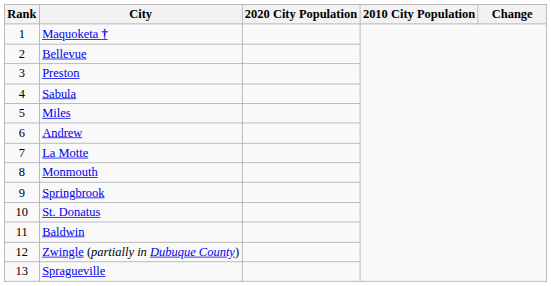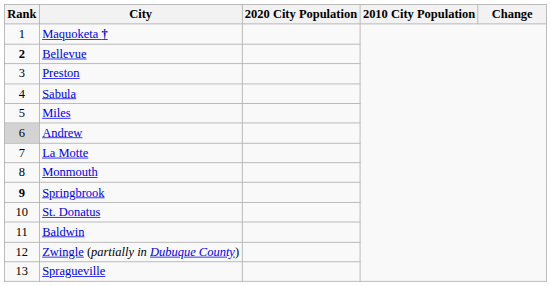(22, 53) normal -> (22, 53) bold
(22, 133) no background -> (22, 133) lightgrey background
(22, 192) normal -> (22, 192) bold
